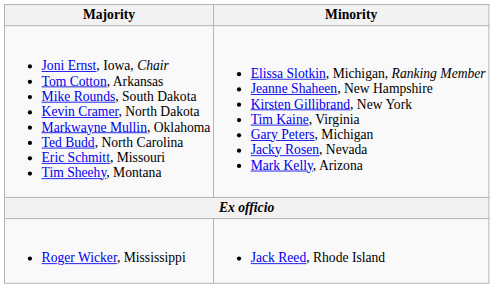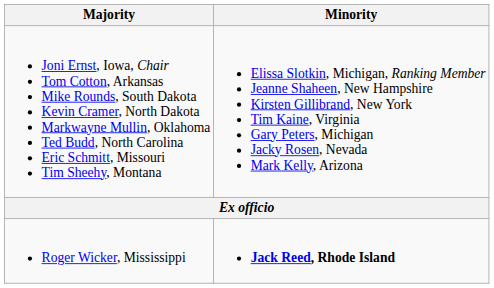(351, 258) normal -> (351, 258) bold
